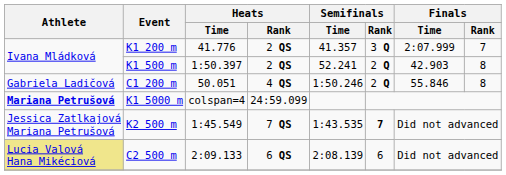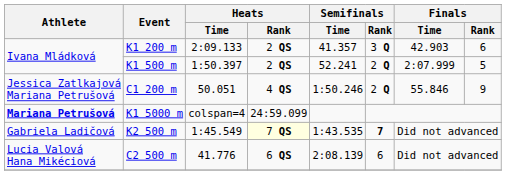(217, 47) 41.776 -> (217, 47) 2:09.133
(430, 47) 2:07.999 -> (430, 47) 42.903
(483, 47) 7 -> (483, 47) 6
(430, 65) 42.903 -> (430, 65) 2:07.999
(483, 65) 8 -> (483, 65) 5
(61, 83) Gabriela Ladičová -> (64, 89) Jessica Zatlkajová Mariana Petrušová
(483, 83) 8 -> (483, 89) 9
(64, 124) Jessica Zatlkajová Mariana Petrušová -> (61, 131) Gabriela Ladičová
(279, 124) no background -> (279, 131) lightyellow background
(51, 155) khaki background -> (51, 155) no background
(217, 155) 2:09.133 -> (217, 155) 41.776
